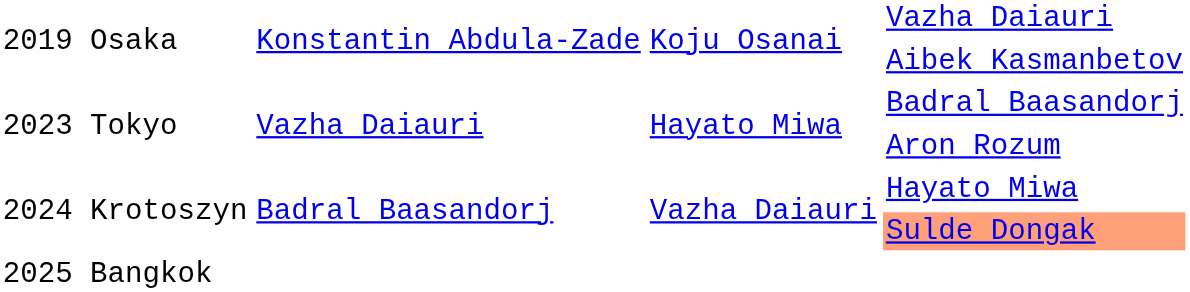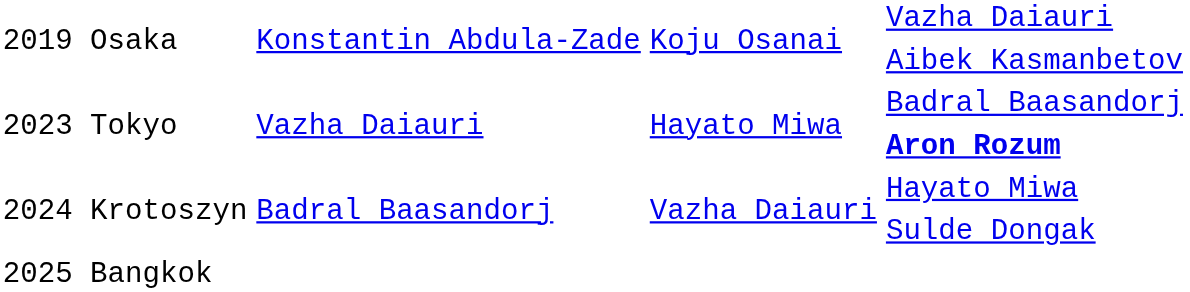(973, 146) normal -> (973, 146) bold
(991, 231) lightsalmon background -> (991, 231) no background
